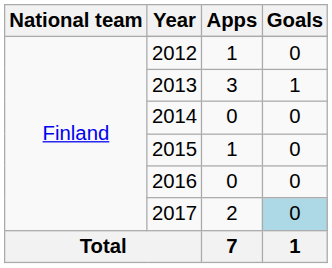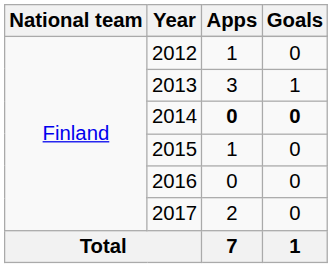(232, 117) normal -> (232, 117) bold
(295, 117) normal -> (295, 117) bold
(295, 213) lightblue background -> (295, 213) no background
